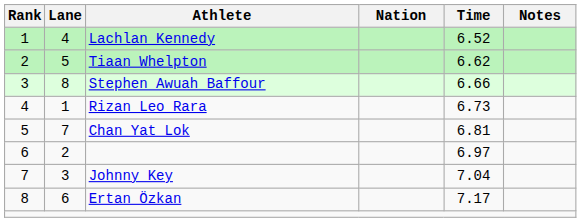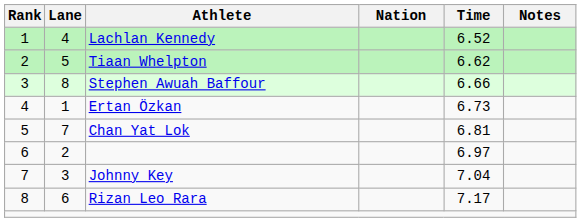(148, 108) Rizan Leo Rara -> (135, 108) Ertan Özkan
(135, 199) Ertan Özkan -> (148, 199) Rizan Leo Rara
